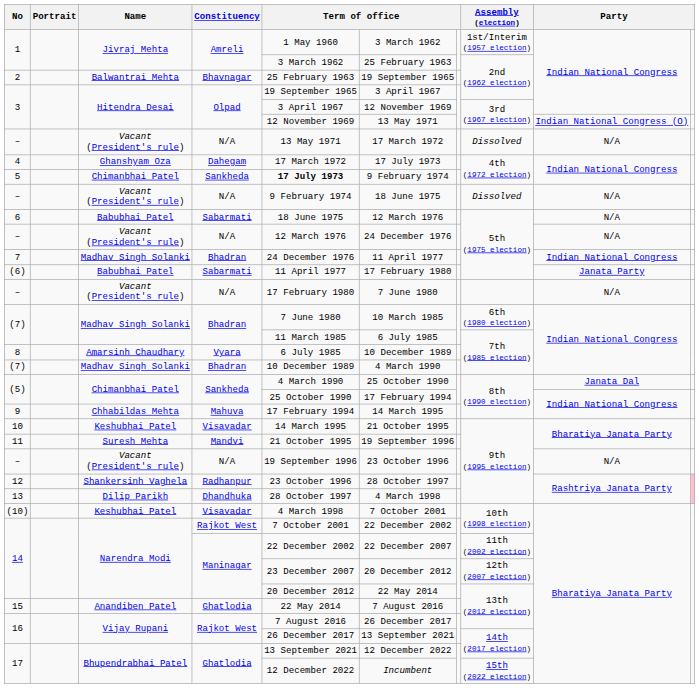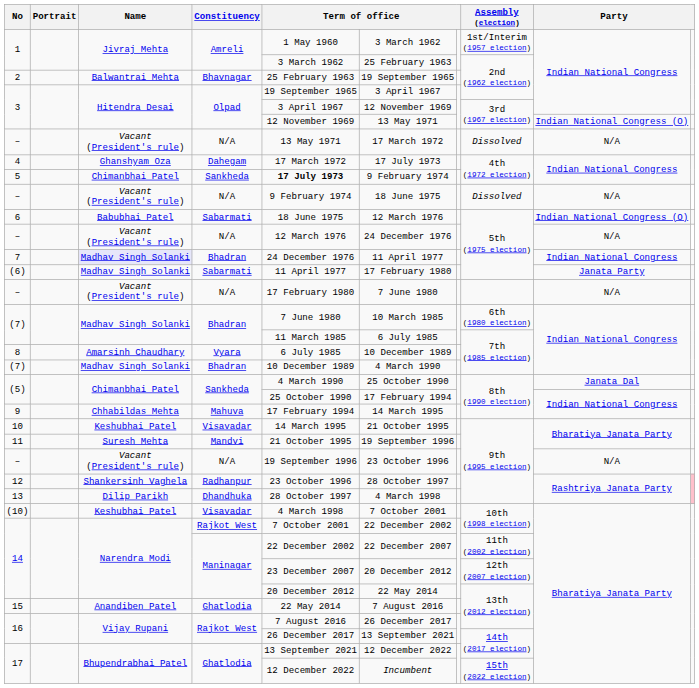(612, 217) N/A -> (612, 217) Indian National Congress (O)
(135, 257) no background -> (135, 257) lavender background
(135, 272) Babubhai Patel -> (135, 272) Madhav Singh Solanki
